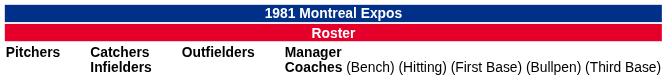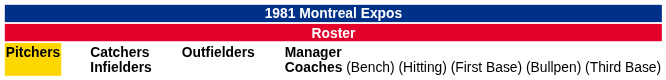(33, 52) no background -> (33, 52) gold background
